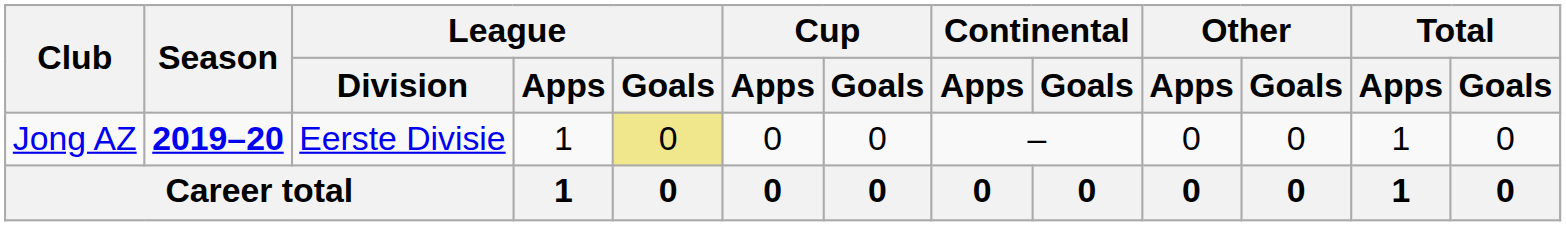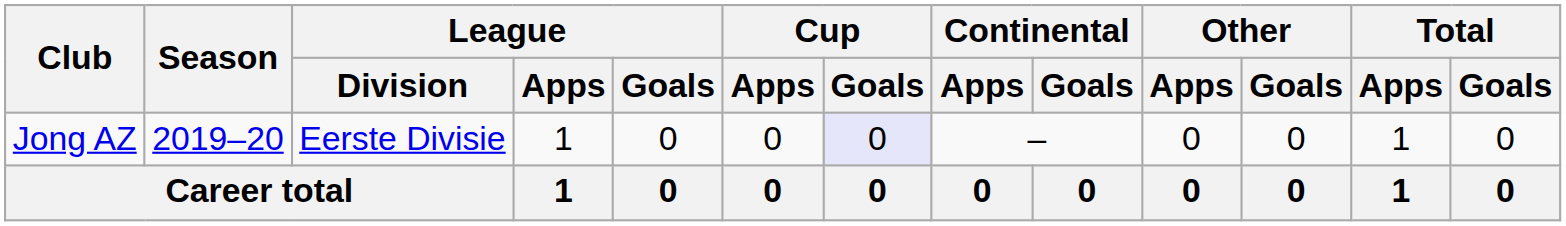(218, 138) bold -> (218, 138) normal
(668, 138) khaki background -> (668, 138) no background
(877, 138) no background -> (877, 138) lavender background
